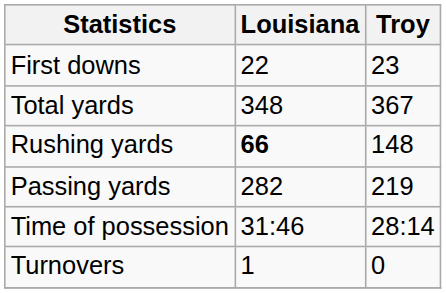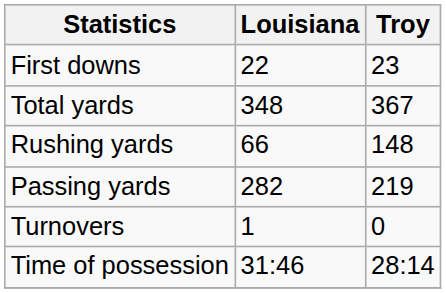(255, 145) bold -> (255, 145) normal
rows swapped: (67, 266) <-> (120, 226)
